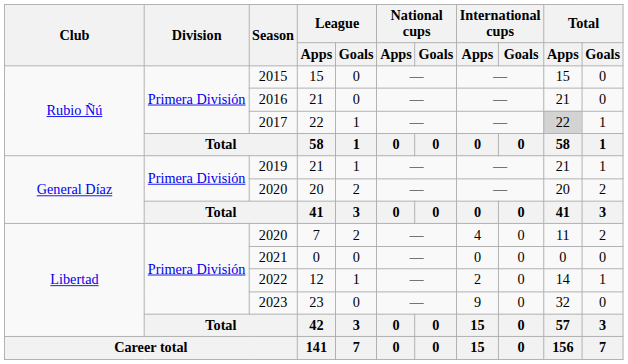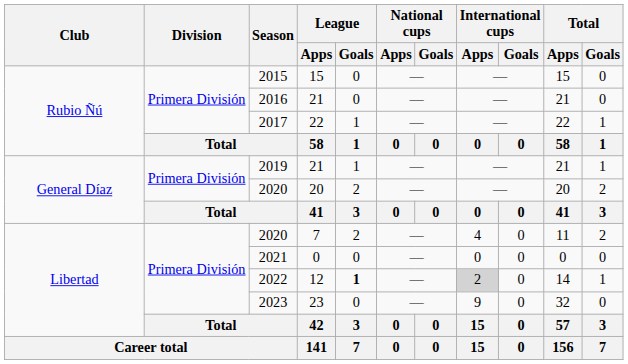(563, 122) lightgrey background -> (563, 122) no background
(356, 280) normal -> (356, 280) bold
(477, 280) no background -> (477, 280) lightgrey background
